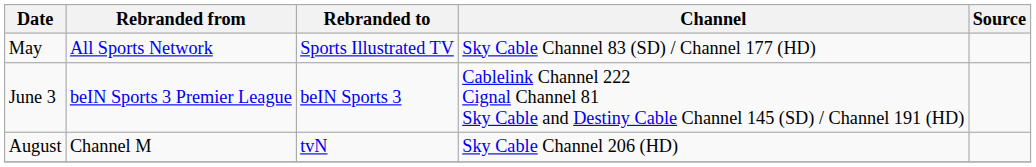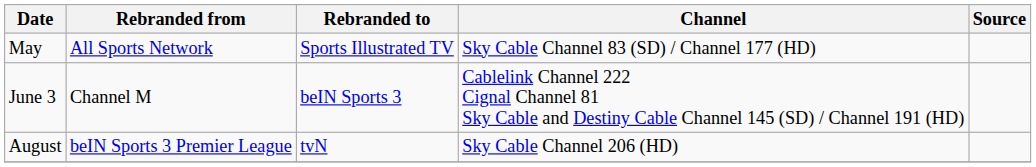(181, 97) beIN Sports 3 Premier League -> (111, 97) Channel M
(111, 146) Channel M -> (181, 146) beIN Sports 3 Premier League
